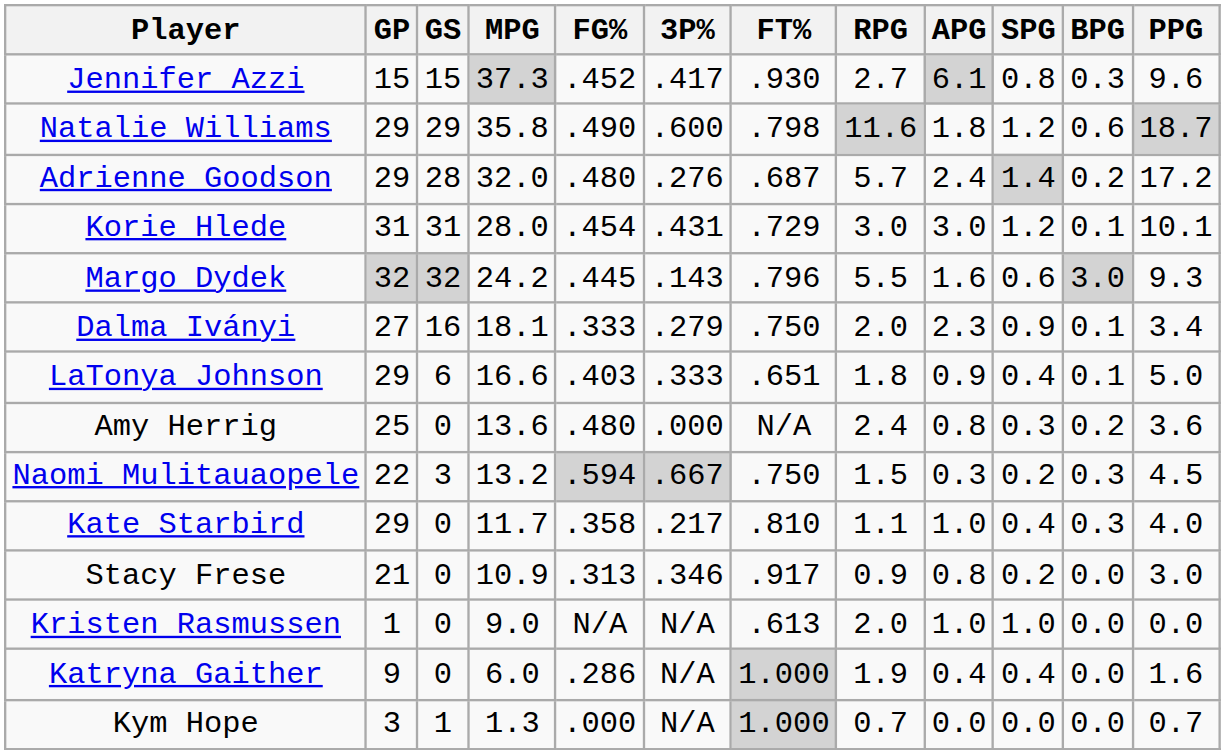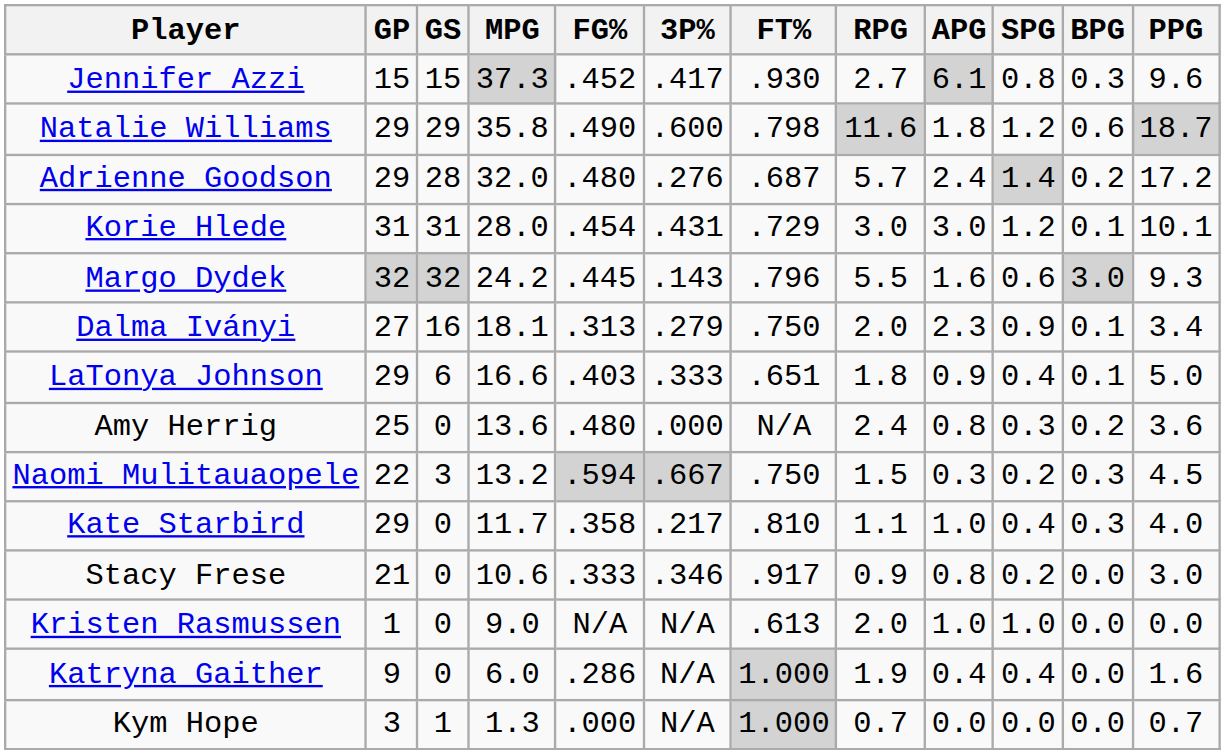(600, 327) .333 -> (600, 327) .313
(512, 575) 10.9 -> (512, 575) 10.6
(600, 575) .313 -> (600, 575) .333
